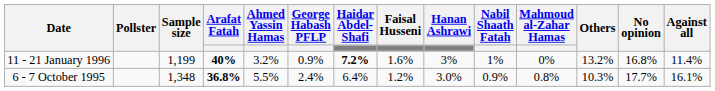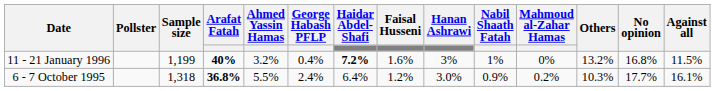(311, 59) 0.9% -> (311, 59) 0.4%
(687, 59) 11.4% -> (687, 59) 11.5%
(181, 77) 1,348 -> (181, 77) 1,318
(547, 77) 0.8% -> (547, 77) 0.2%
